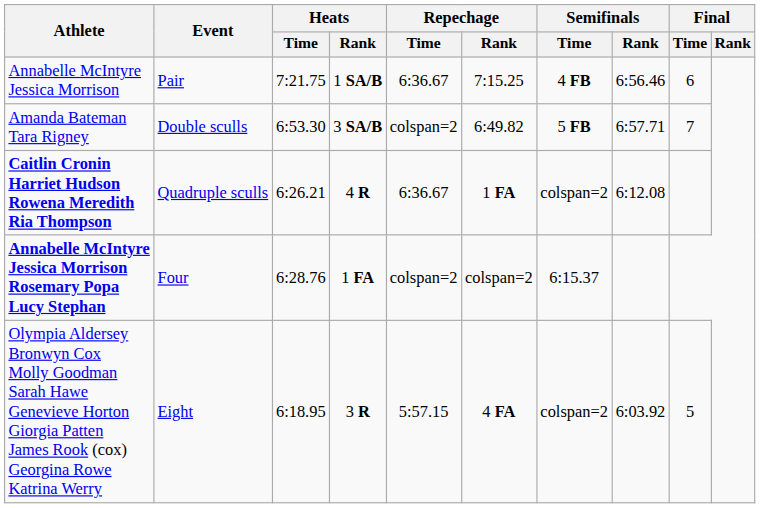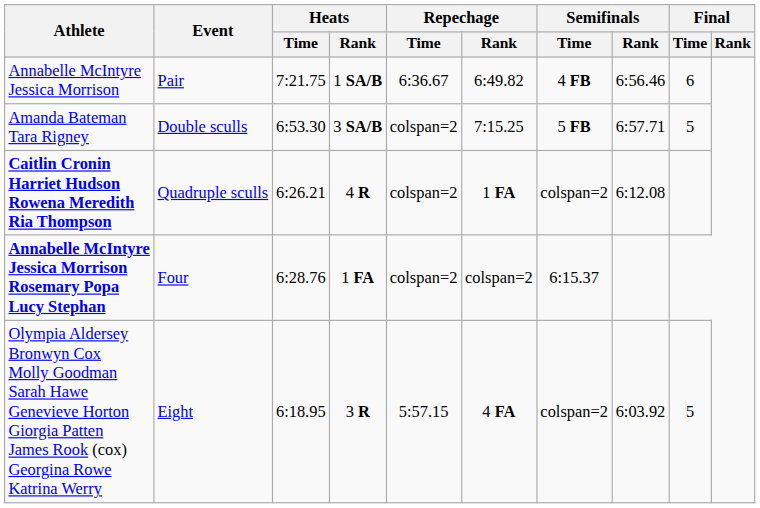(499, 80) 7:15.25 -> (499, 80) 6:49.82
(499, 127) 6:49.82 -> (499, 127) 7:15.25
(690, 127) 7 -> (690, 127) 5
(424, 193) 6:36.67 -> (424, 193) colspan=2
